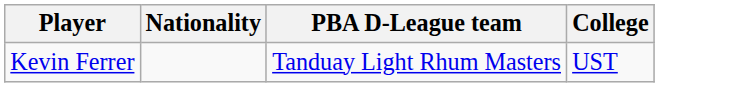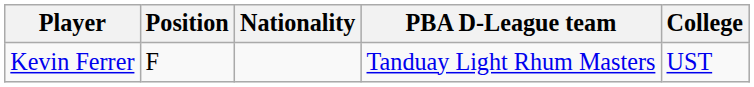+ column: (187, 23)
